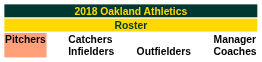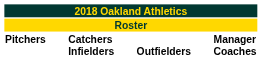(25, 39) lightsalmon background -> (25, 39) no background
